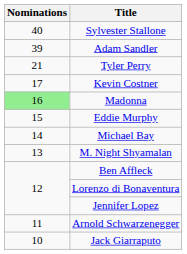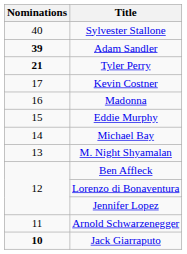(37, 48) normal -> (37, 48) bold
(37, 65) normal -> (37, 65) bold
(37, 100) lightgreen background -> (37, 100) no background
(37, 240) normal -> (37, 240) bold
